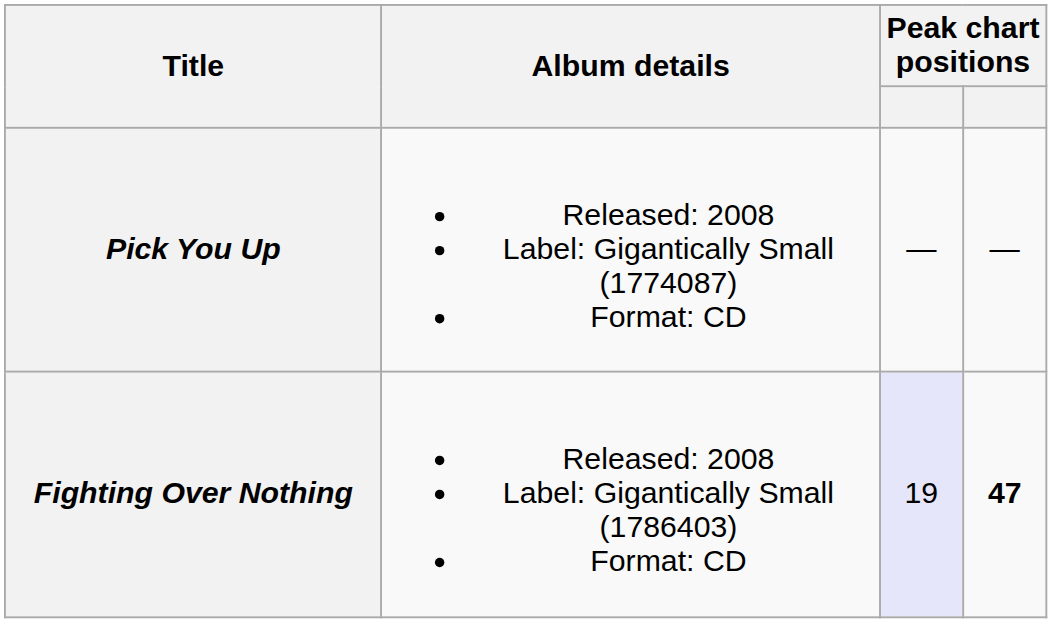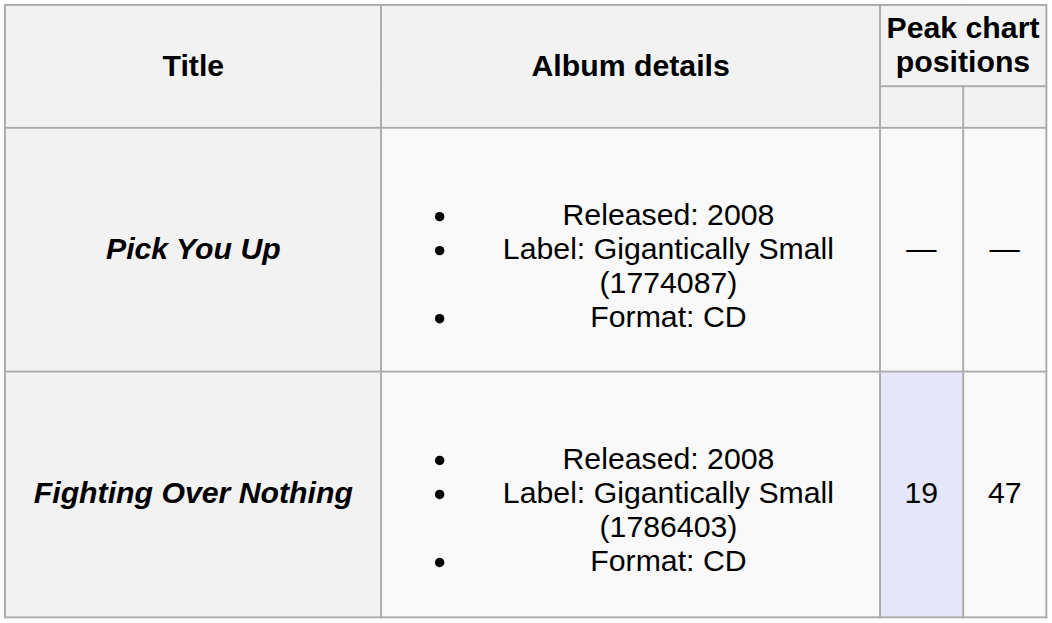(1005, 493) bold -> (1005, 493) normal
